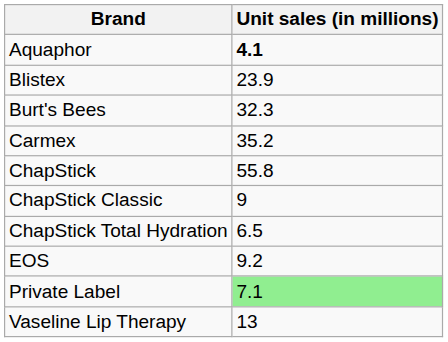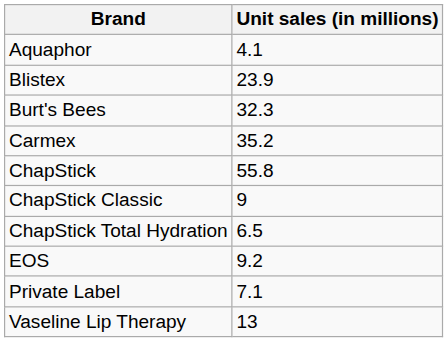(250, 49) bold -> (250, 49) normal
(250, 291) lightgreen background -> (250, 291) no background
